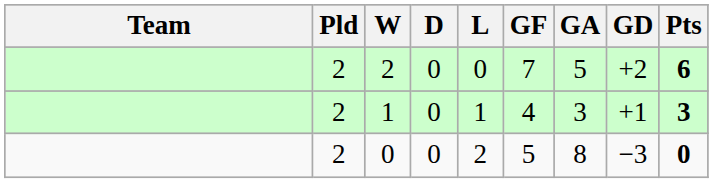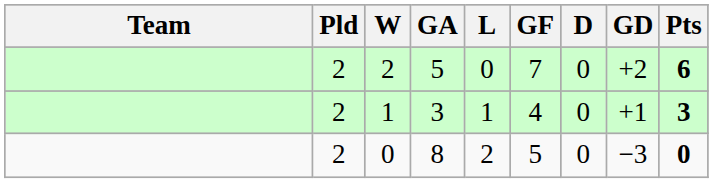columns swapped: (434, 25) <-> (580, 25)
